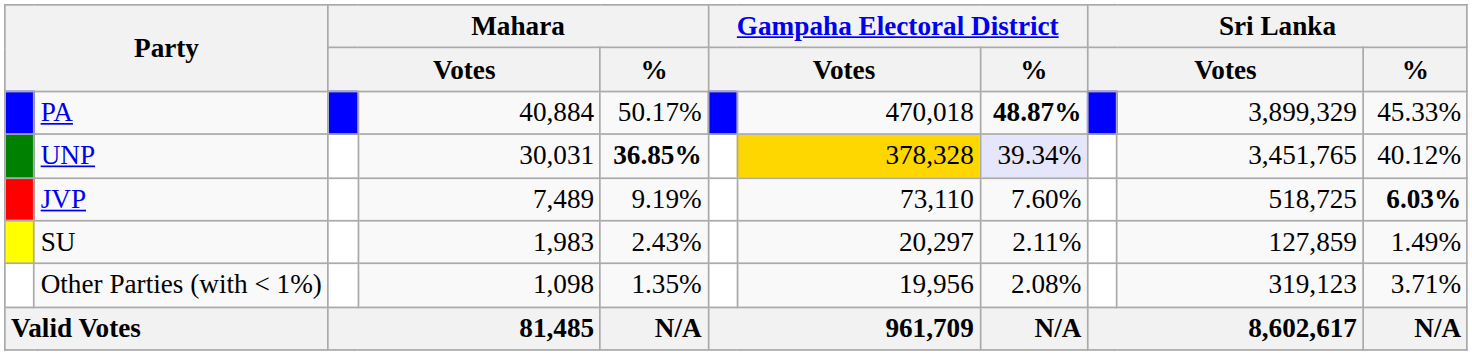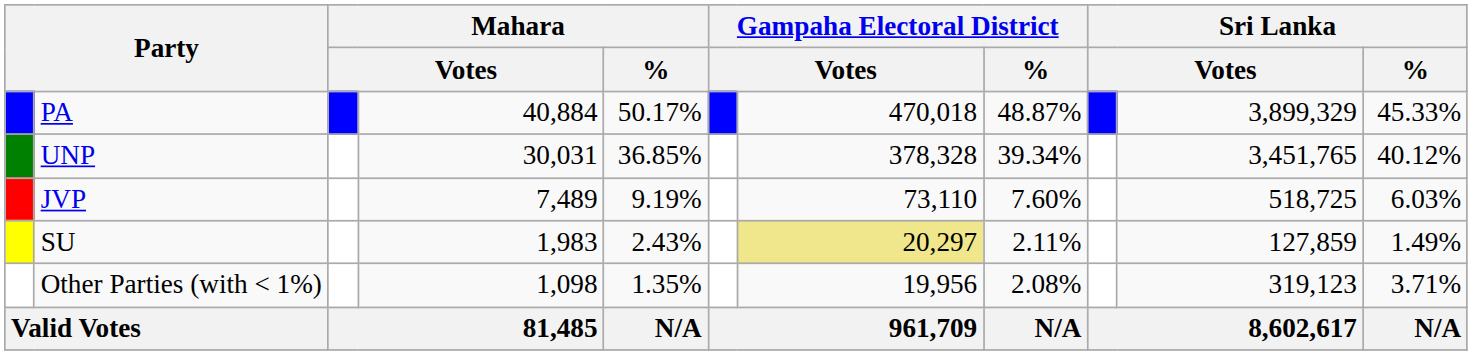(1037, 112) bold -> (1039, 112) normal
(657, 155) bold -> (660, 155) normal
(930, 155) gold background -> (933, 155) no background
(1039, 155) lavender background -> (1039, 155) no background
(1424, 198) bold -> (1426, 198) normal
(936, 241) no background -> (940, 241) khaki background
